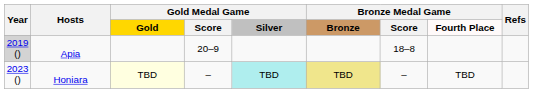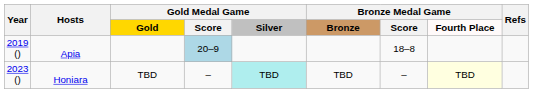(18, 48) lightgrey background -> (18, 48) no background
(208, 48) no background -> (208, 48) lightblue background
(147, 75) lightyellow background -> (147, 75) no background
(343, 75) khaki background -> (343, 75) no background
(465, 75) no background -> (465, 75) lightyellow background
